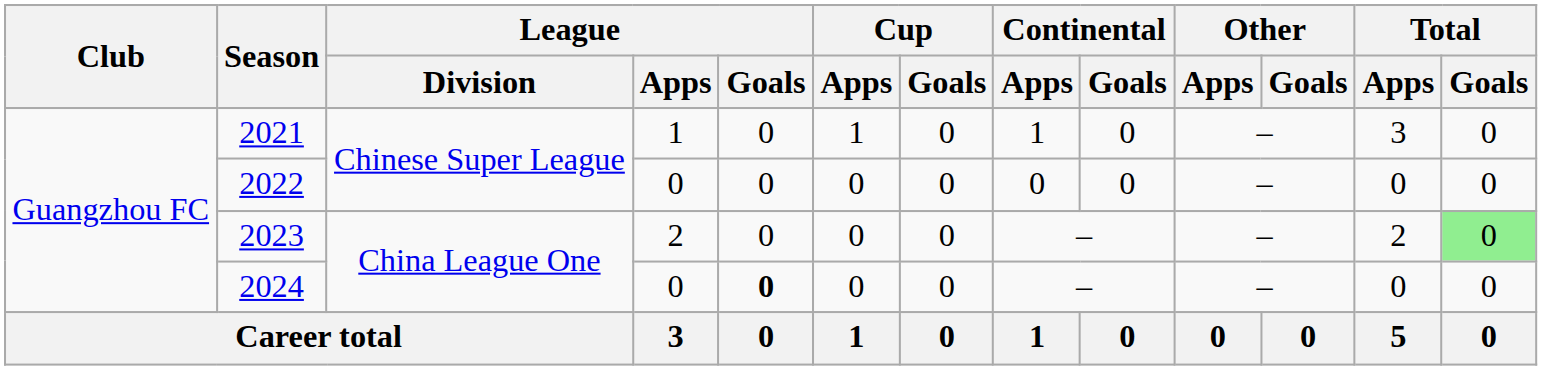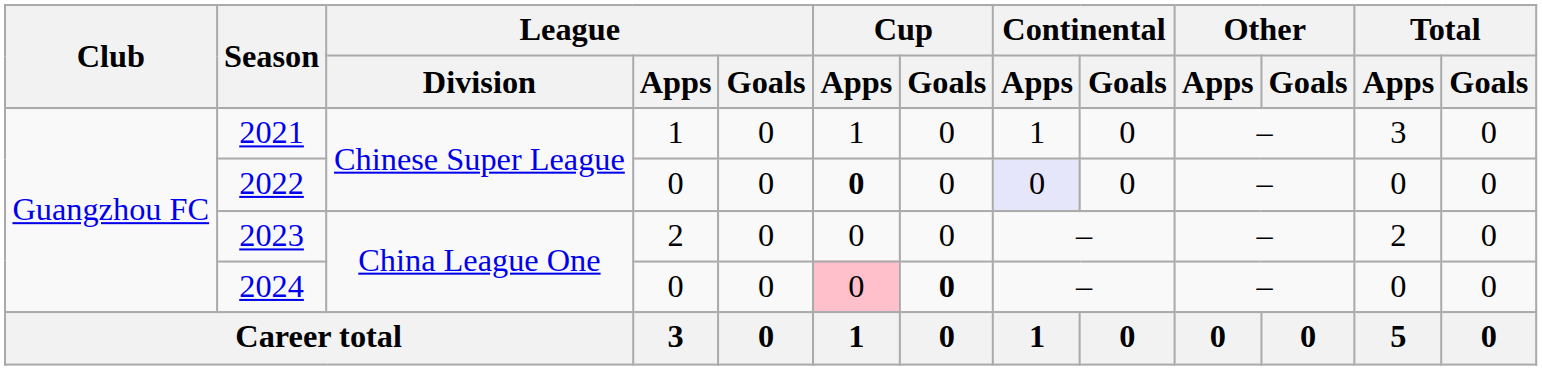(856, 183) normal -> (856, 183) bold
(1037, 183) no background -> (1037, 183) lavender background
(1489, 235) lightgreen background -> (1489, 235) no background
(766, 286) bold -> (766, 286) normal
(856, 286) no background -> (856, 286) pink background
(947, 286) normal -> (947, 286) bold
